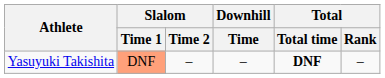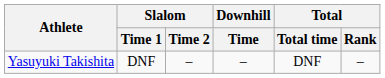(141, 62) lightsalmon background -> (141, 62) no background
(307, 62) bold -> (307, 62) normal
